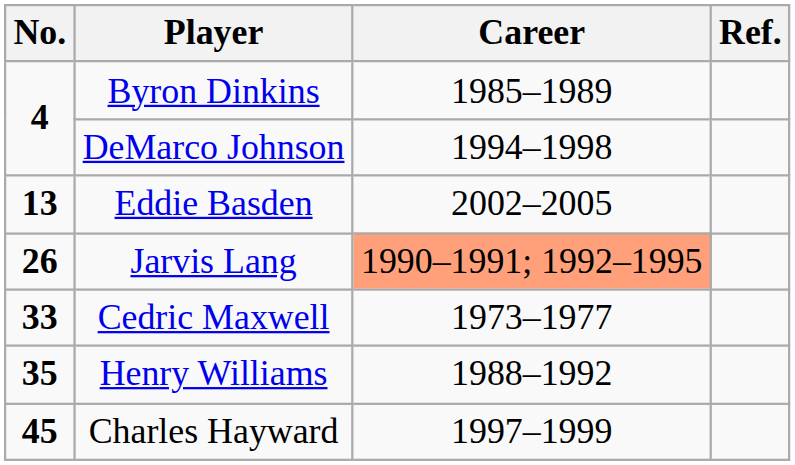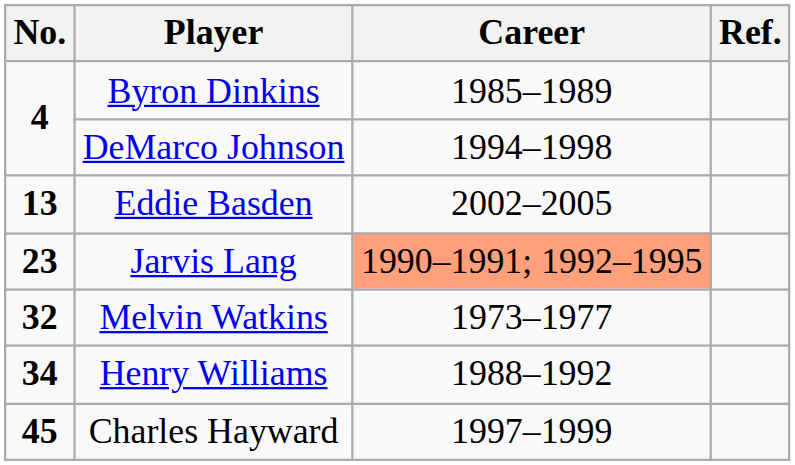(40, 260) 26 -> (40, 260) 23
+ row: (214, 317)
- row: (214, 317)
(40, 373) 35 -> (40, 373) 34
